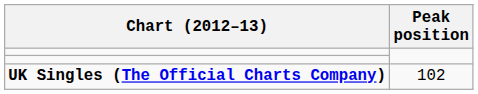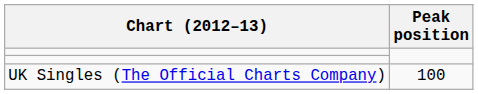(197, 76) bold -> (197, 76) normal
(431, 76) 102 -> (431, 76) 100
